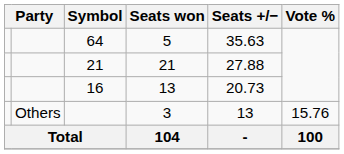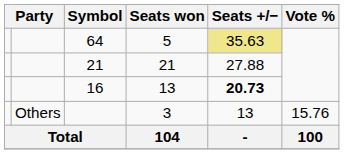(245, 40) no background -> (245, 40) khaki background
(245, 88) normal -> (245, 88) bold
